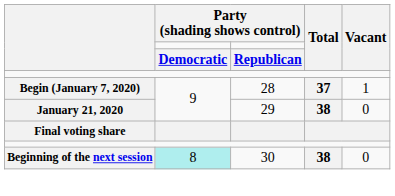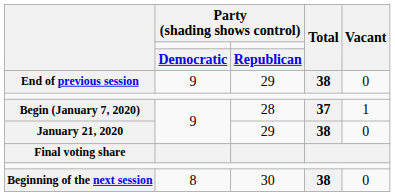+ row: (80, 81)
(193, 158) paleturquoise background -> (193, 180) no background
